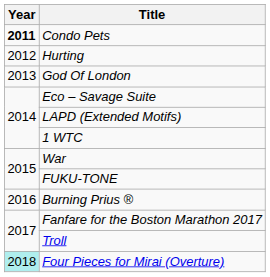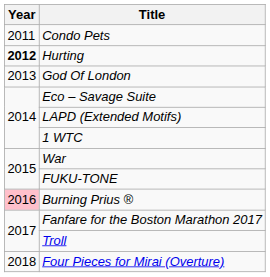(21, 35) bold -> (21, 35) normal
(22, 55) normal -> (22, 55) bold
(22, 199) no background -> (22, 199) pink background
(22, 261) paleturquoise background -> (22, 261) no background
